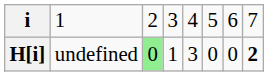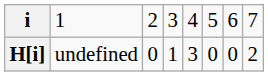(153, 53) lightgreen background -> (153, 53) no background
(253, 53) bold -> (253, 53) normal
